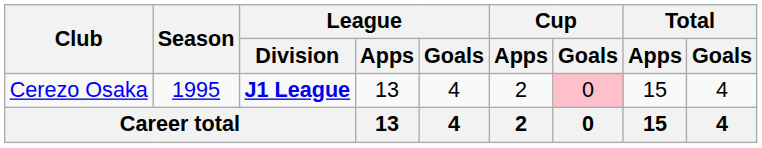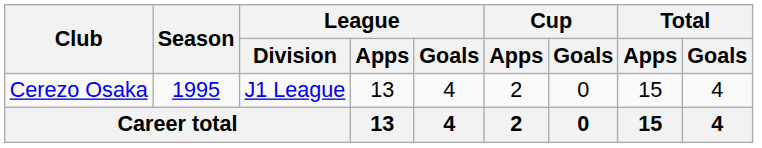(297, 90) bold -> (295, 90) normal
(588, 90) pink background -> (583, 90) no background
